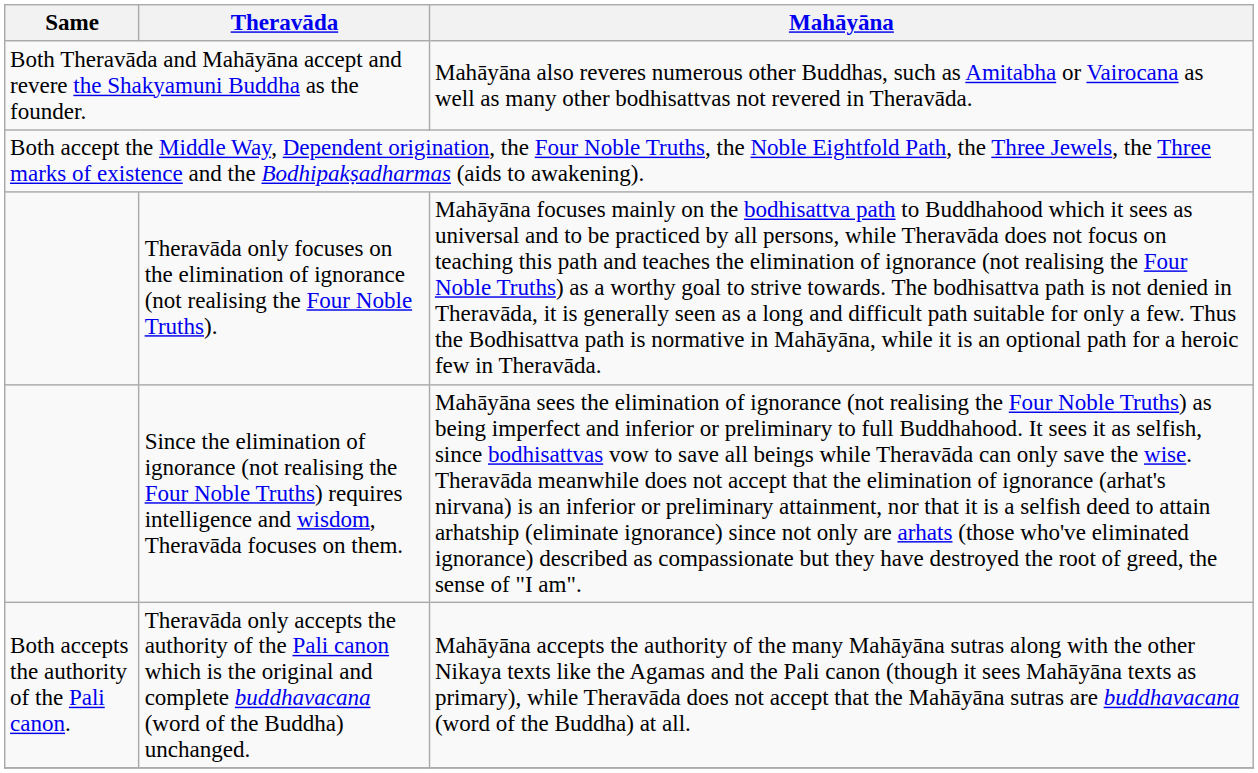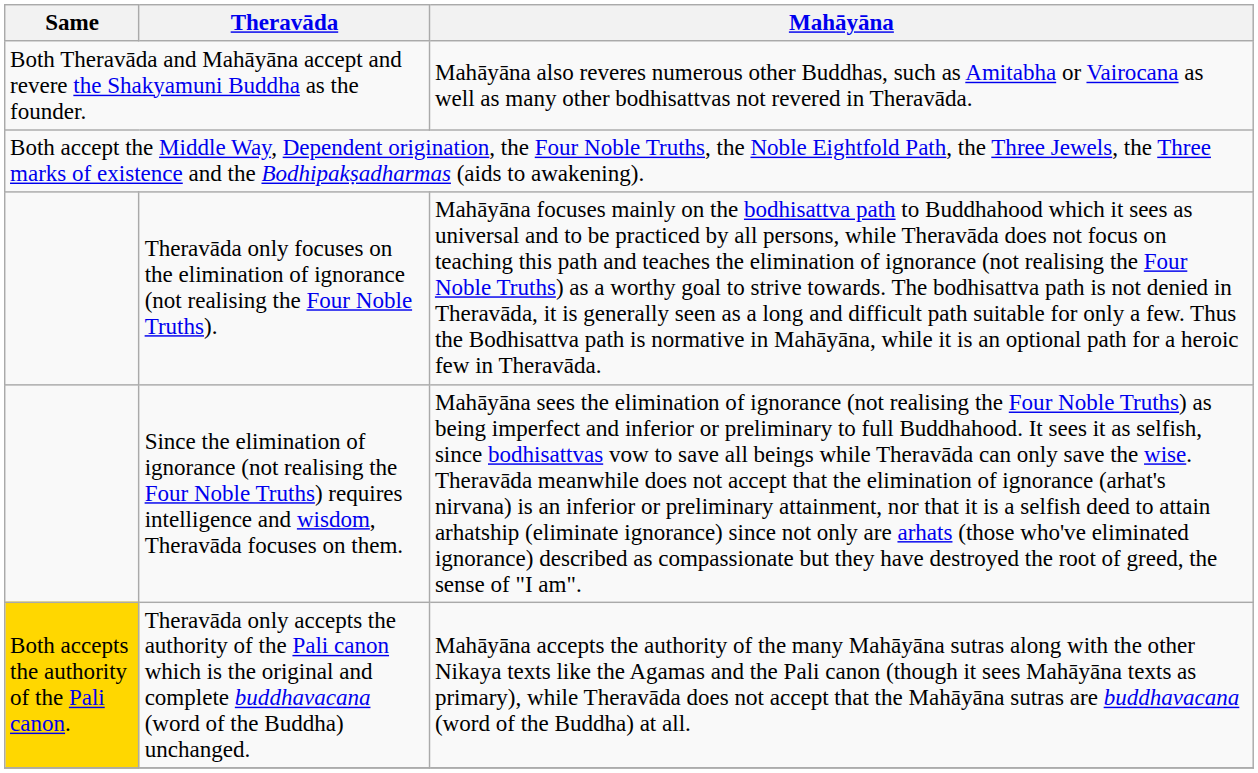(69, 684) no background -> (69, 684) gold background
